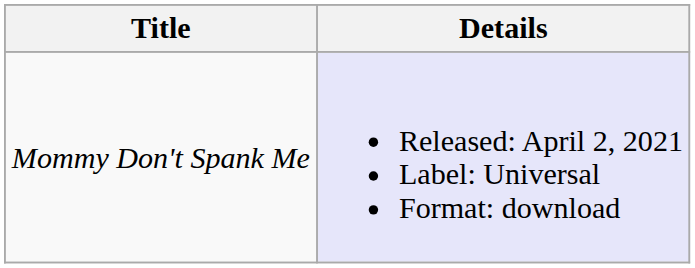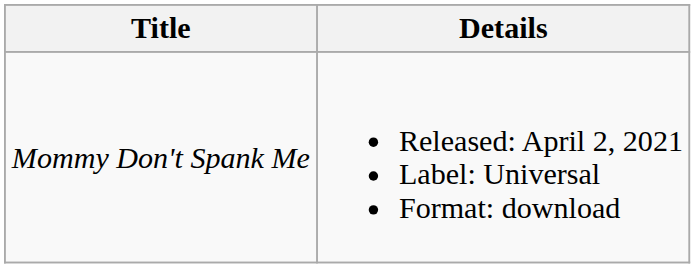(503, 174) lavender background -> (503, 174) no background
